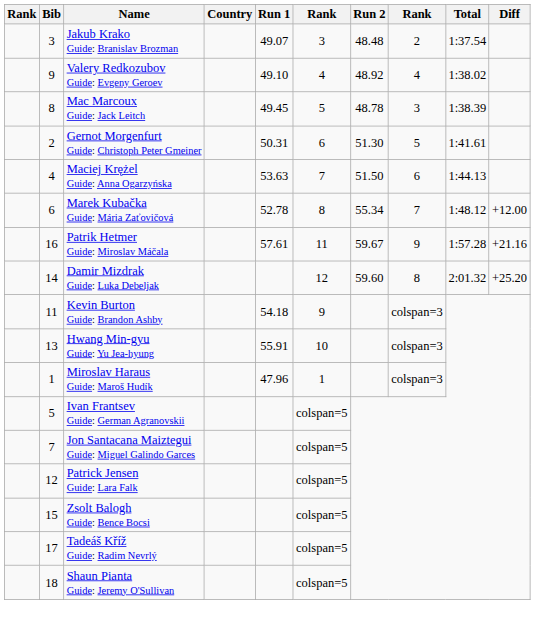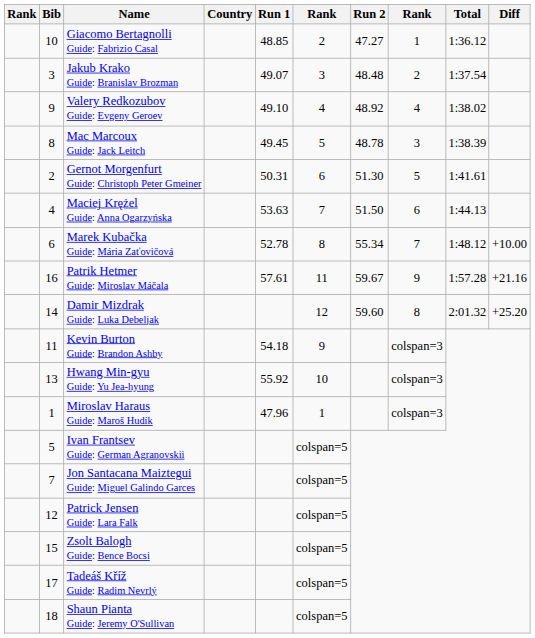+ row: (119, 41)
(510, 210) +12.00 -> (510, 244) +10.00
(274, 345) 55.91 -> (274, 379) 55.92
